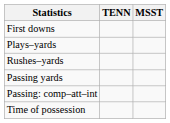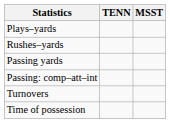- row: (31, 29)
+ row: (28, 94)
